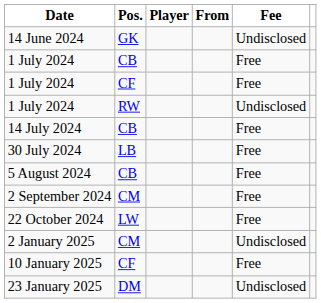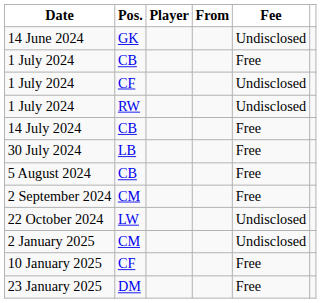(248, 83) Free -> (271, 83) Undisclosed
(248, 219) Free -> (271, 219) Undisclosed
(271, 286) Undisclosed -> (248, 286) Free
